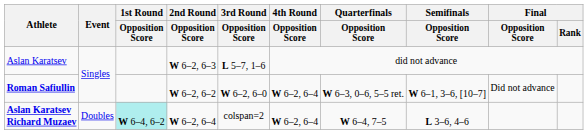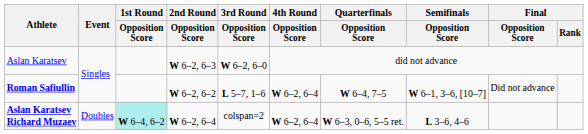(244, 66) L 5–7, 1–6 -> (244, 66) W 6–2, 6–0
(244, 94) W 6–2, 6–0 -> (244, 94) L 5–7, 1–6
(363, 94) W 6–3, 0–6, 5–5 ret. -> (363, 94) W 6–4, 7–5
(363, 122) W 6–4, 7–5 -> (363, 122) W 6–3, 0–6, 5–5 ret.
